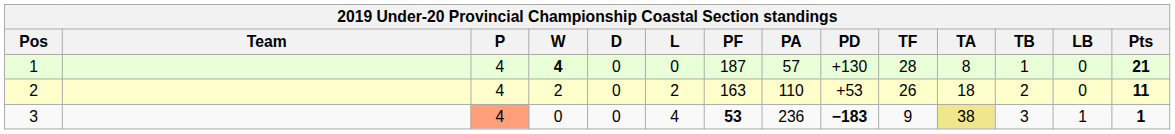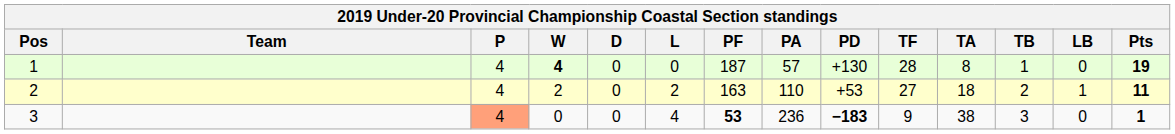(1141, 66) 21 -> (1141, 66) 19
(908, 91) 26 -> (908, 91) 27
(1083, 91) 0 -> (1083, 91) 1
(966, 116) khaki background -> (966, 116) no background
(1083, 116) 1 -> (1083, 116) 0
